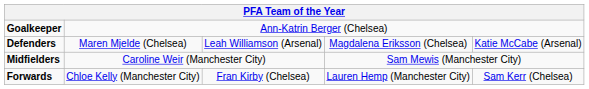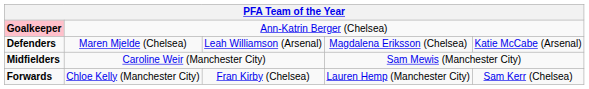(34, 28) no background -> (34, 28) pink background
